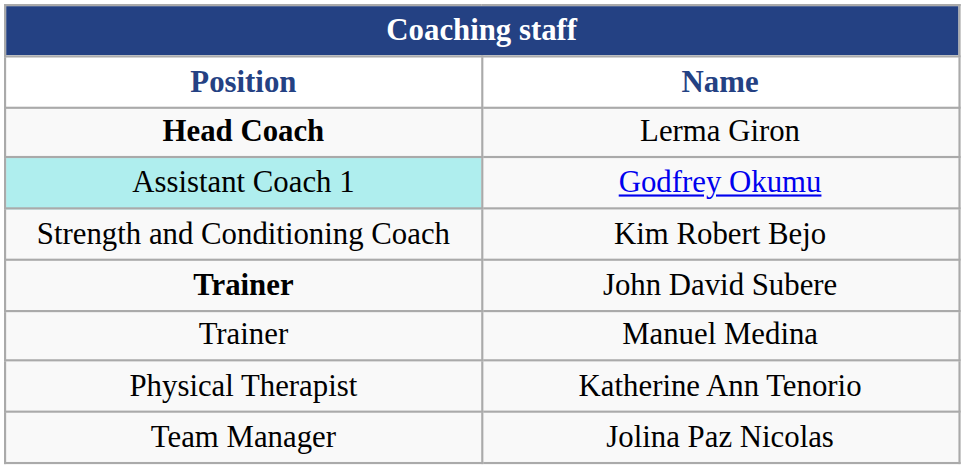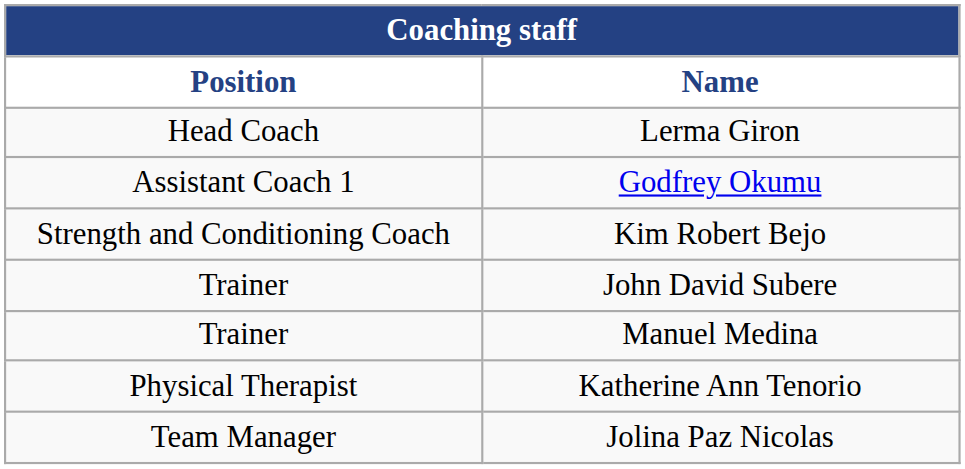(243, 131) bold -> (243, 131) normal
(243, 182) paleturquoise background -> (243, 182) no background
(243, 284) bold -> (243, 284) normal
